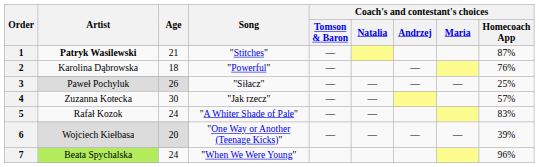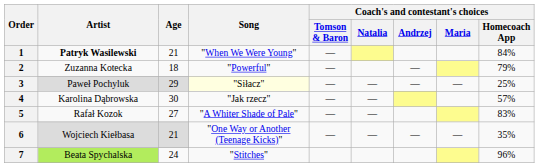(249, 53) "Stitches" -> (249, 53) "When We Were Young"
(506, 53) 87% -> (506, 53) 84%
(98, 68) Karolina Dąbrowska -> (98, 68) Zuzanna Kotecka
(506, 68) 76% -> (506, 68) 79%
(174, 83) 26 -> (174, 83) 29
(249, 83) no background -> (249, 83) lightyellow background
(98, 99) Zuzanna Kotecka -> (98, 99) Karolina Dąbrowska
(174, 114) 24 -> (174, 114) 27
(174, 134) 20 -> (174, 134) 21
(506, 134) 39% -> (506, 134) 35%
(249, 155) "When We Were Young" -> (249, 155) "Stitches"
